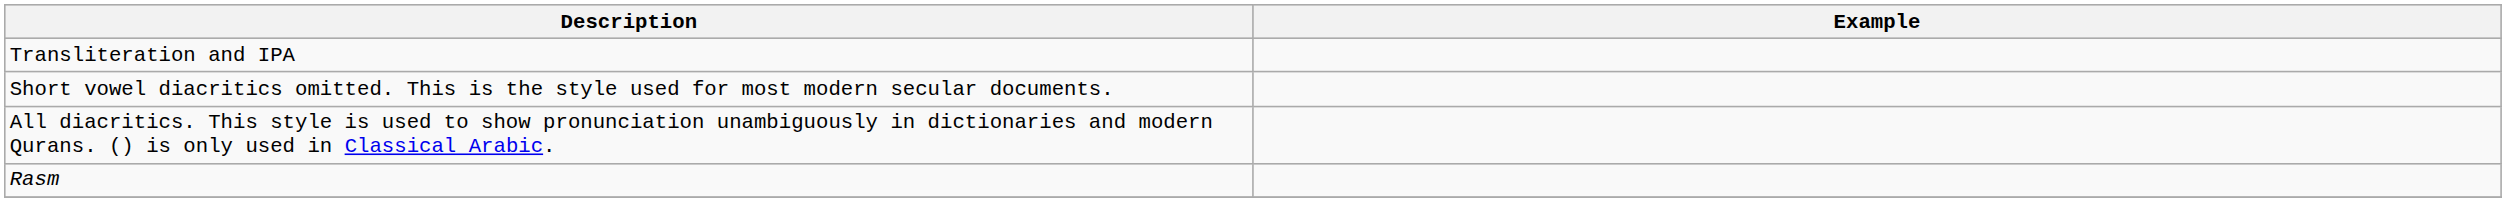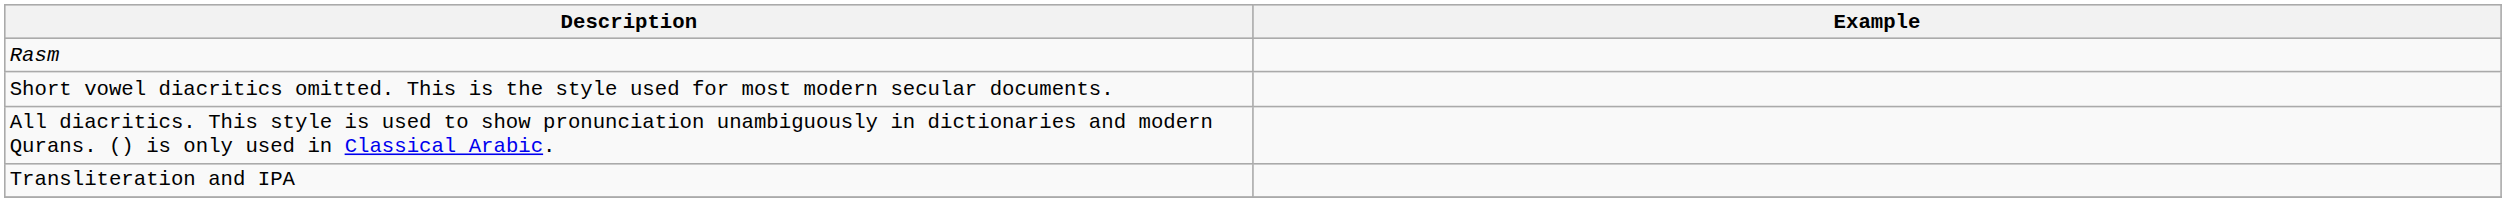rows swapped: (35, 180) <-> (152, 55)
